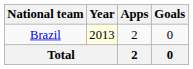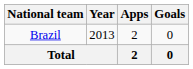(102, 34) lightyellow background -> (102, 34) no background
